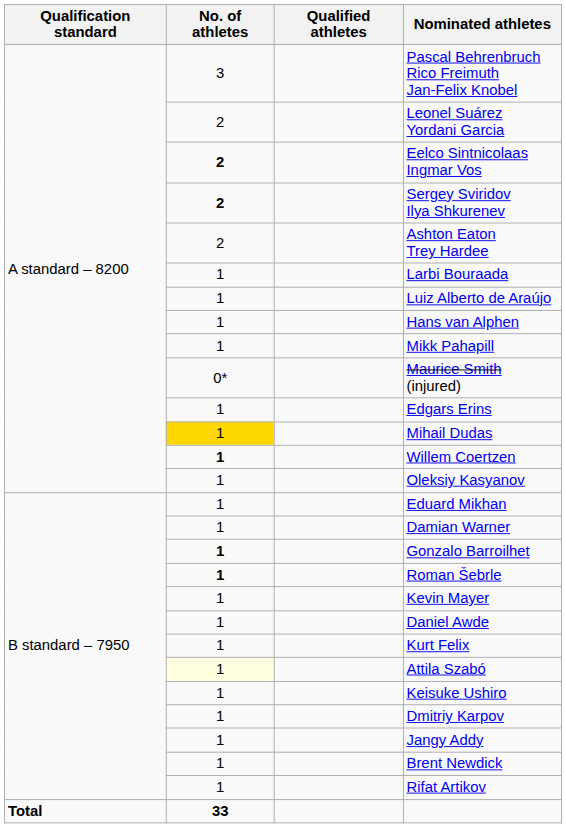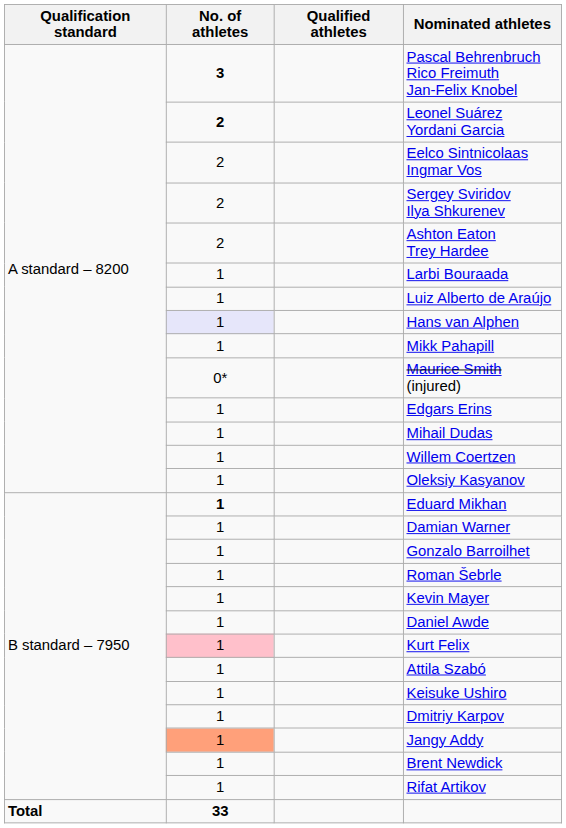(220, 73) normal -> (220, 73) bold
(220, 122) normal -> (220, 122) bold
(220, 162) bold -> (220, 162) normal
(220, 202) bold -> (220, 202) normal
(220, 322) no background -> (220, 322) lavender background
(220, 433) gold background -> (220, 433) no background
(220, 457) bold -> (220, 457) normal
(220, 504) normal -> (220, 504) bold
(220, 551) bold -> (220, 551) normal
(220, 574) bold -> (220, 574) normal
(220, 645) no background -> (220, 645) pink background
(220, 669) lightyellow background -> (220, 669) no background
(220, 740) no background -> (220, 740) lightsalmon background
